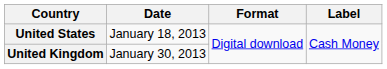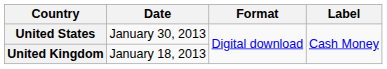(158, 34) January 18, 2013 -> (158, 34) January 30, 2013
(158, 53) January 30, 2013 -> (158, 53) January 18, 2013
